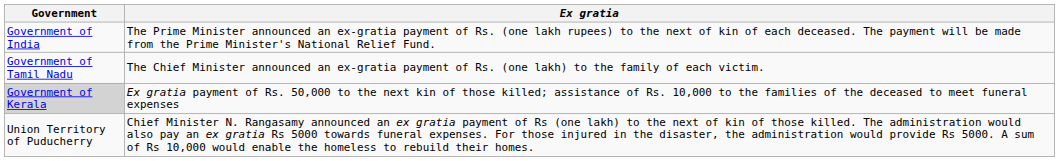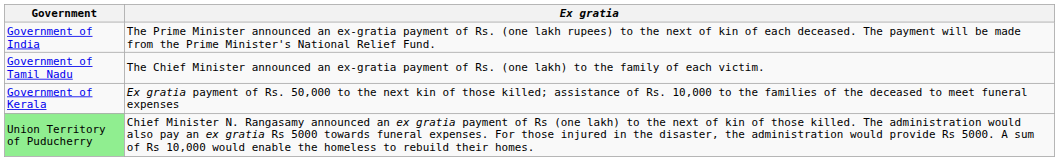(50, 98) lightgrey background -> (50, 98) no background
(56, 135) no background -> (56, 135) lightgreen background
